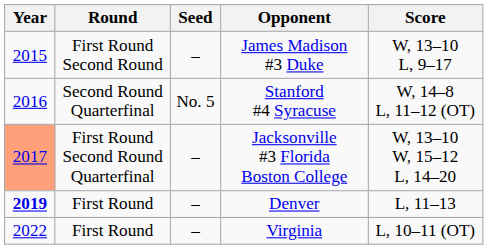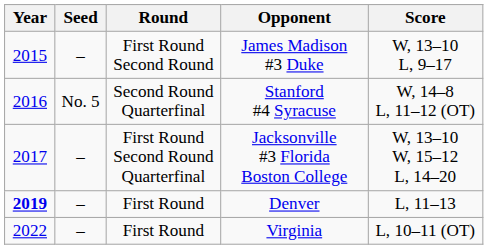columns swapped: (195, 18) <-> (113, 18)
(30, 157) lightsalmon background -> (30, 157) no background
